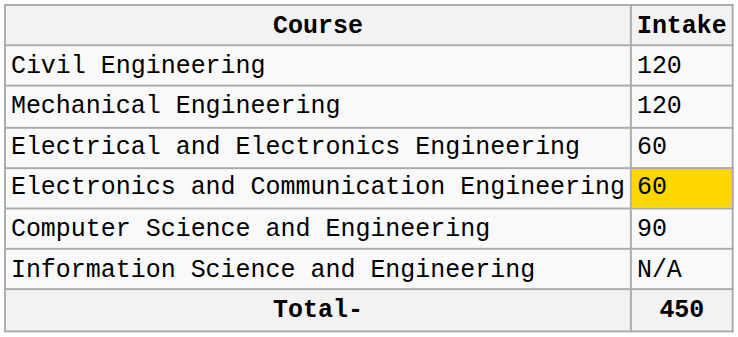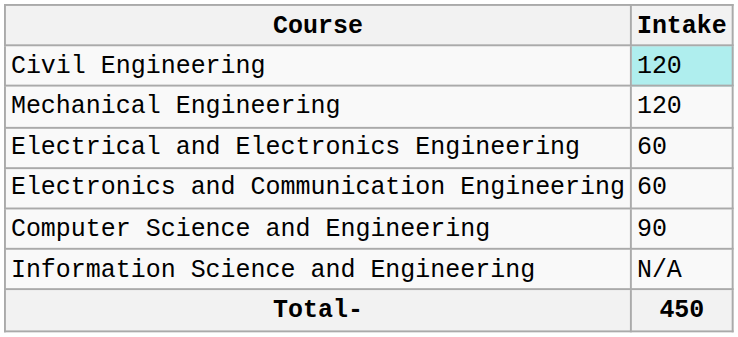(659, 66) no background -> (659, 66) paleturquoise background
(652, 188) gold background -> (652, 188) no background
